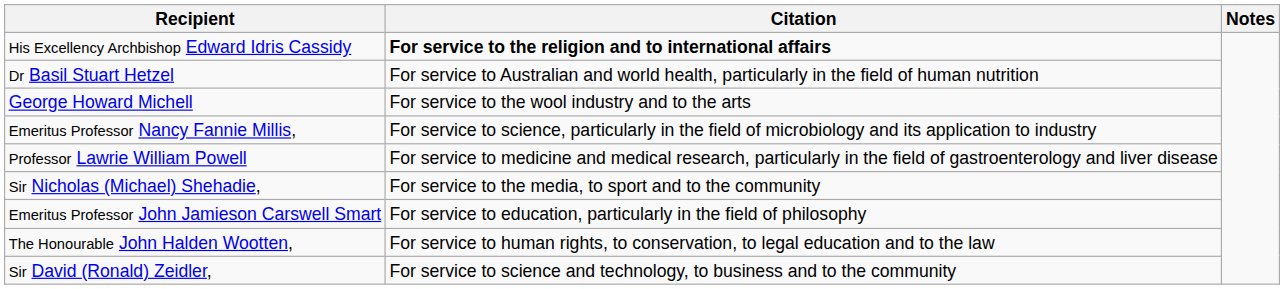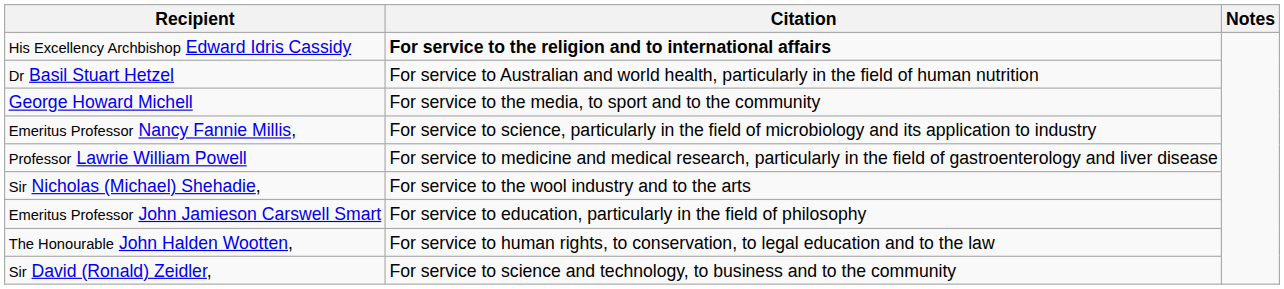(570, 102) For service to the wool industry and to the arts -> (605, 102) For service to the media, to sport and to the community
(605, 186) For service to the media, to sport and to the community -> (570, 186) For service to the wool industry and to the arts
